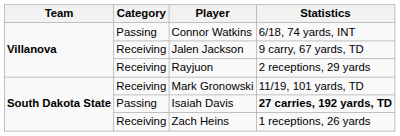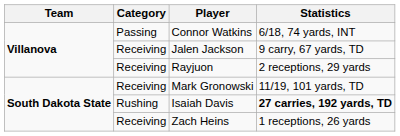(137, 103) Passing -> (137, 103) Rushing
